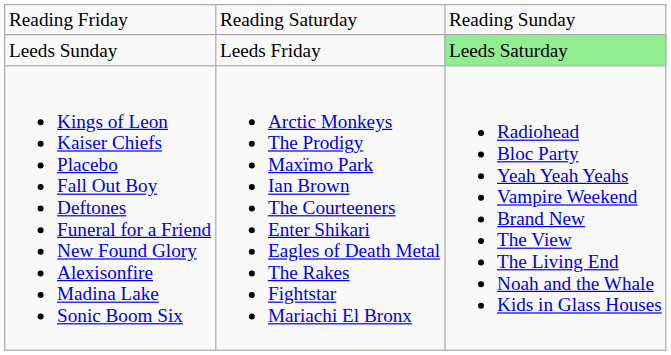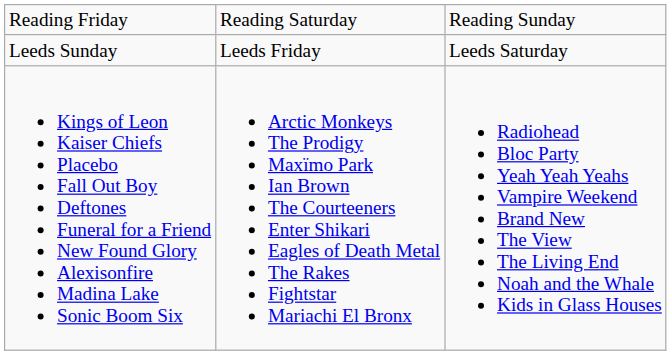(508, 50) lightgreen background -> (508, 50) no background
